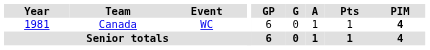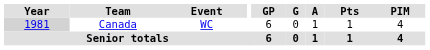(37, 25) no background -> (37, 25) lightgrey background
(400, 25) bold -> (400, 25) normal
